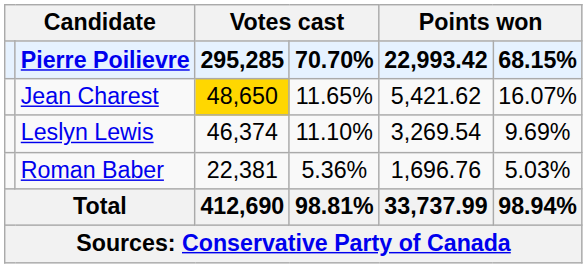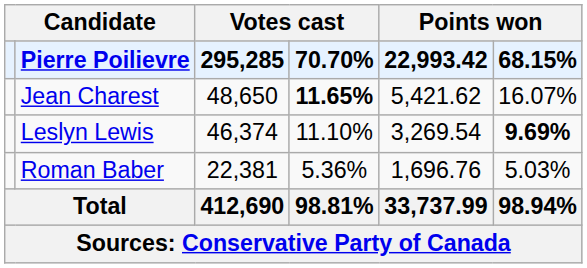(242, 96) gold background -> (242, 96) no background
(334, 96) normal -> (334, 96) bold
(538, 133) normal -> (538, 133) bold
